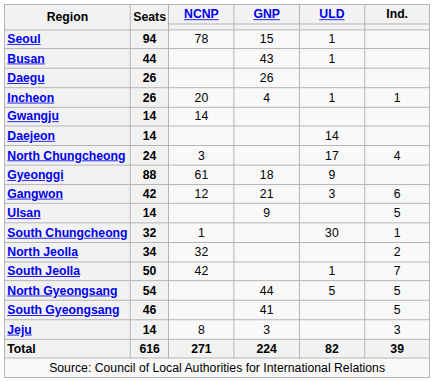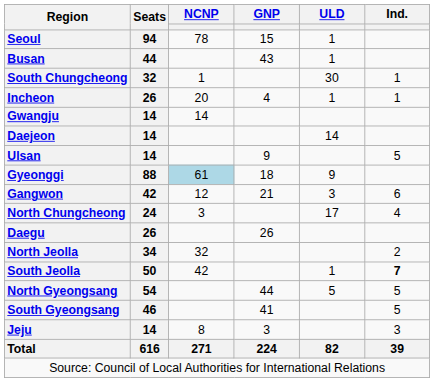rows swapped: (26, 78) <-> (67, 233)
rows swapped: (24, 214) <-> (66, 156)
(201, 175) no background -> (201, 175) lightblue background
(397, 272) normal -> (397, 272) bold
